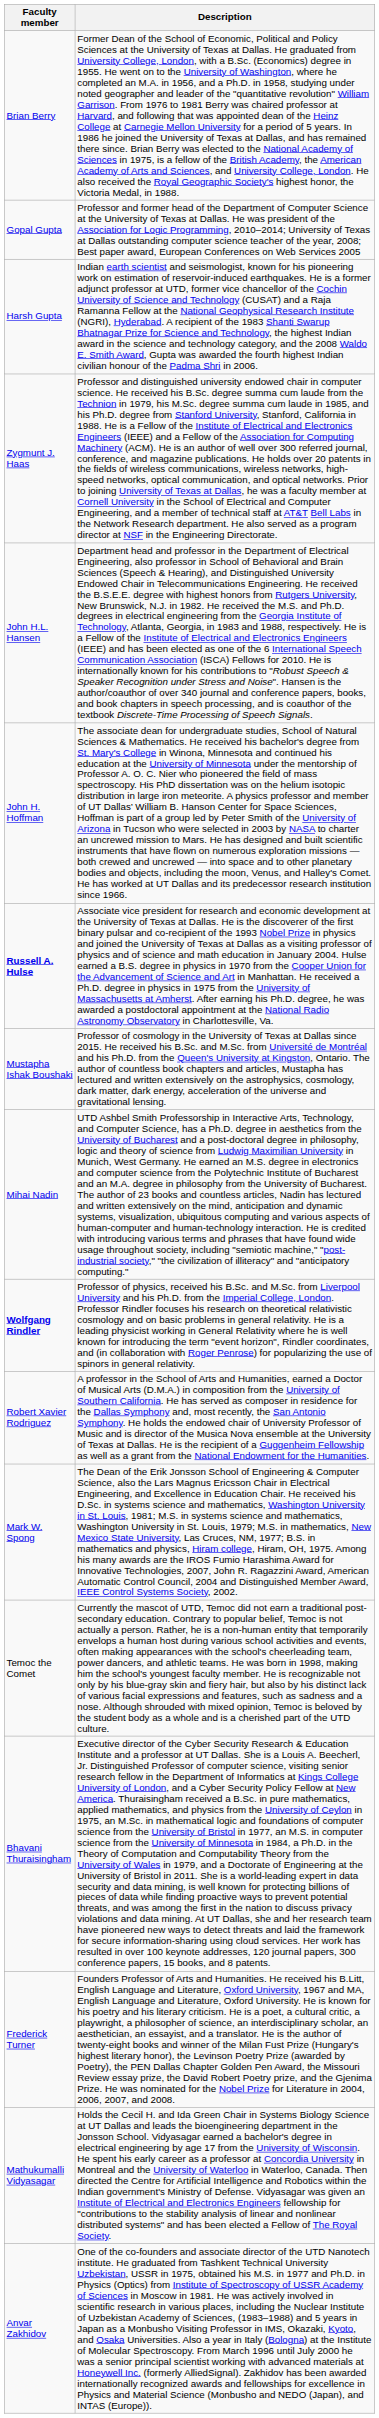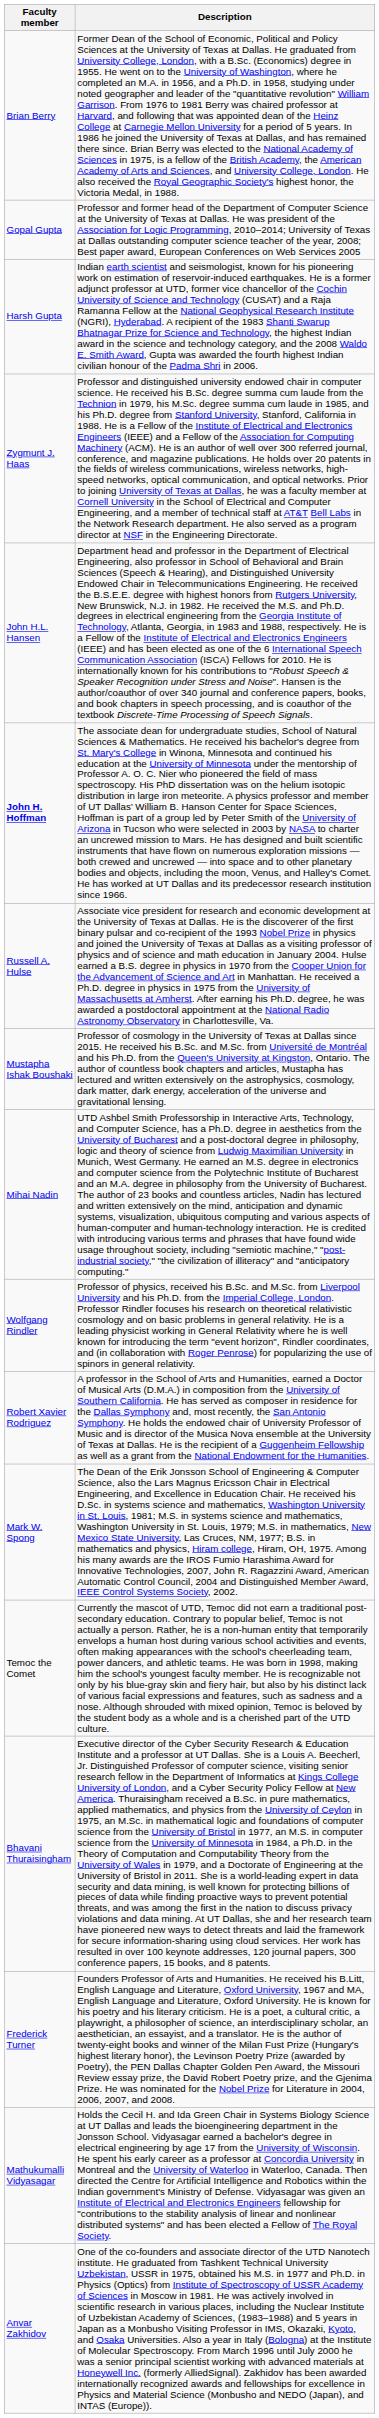(25, 813) normal -> (26, 813) bold
(30, 966) bold -> (28, 966) normal
(29, 1325) bold -> (27, 1325) normal
